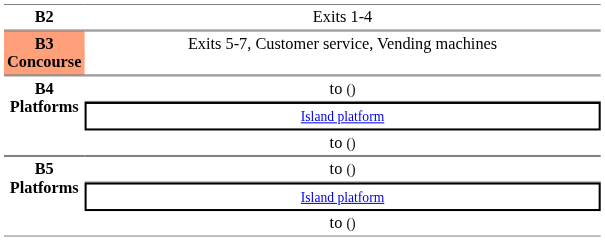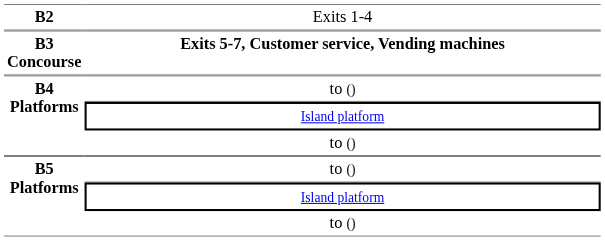(44, 52) lightsalmon background -> (44, 52) no background
(343, 43) normal -> (343, 43) bold
